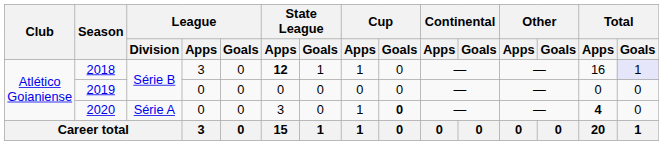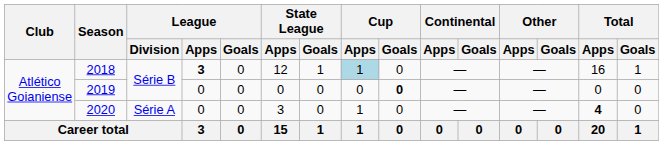(201, 69) normal -> (201, 69) bold
(280, 69) bold -> (280, 69) normal
(360, 69) no background -> (360, 69) lightblue background
(638, 69) lavender background -> (638, 69) no background
(400, 89) normal -> (400, 89) bold
(400, 110) bold -> (400, 110) normal
